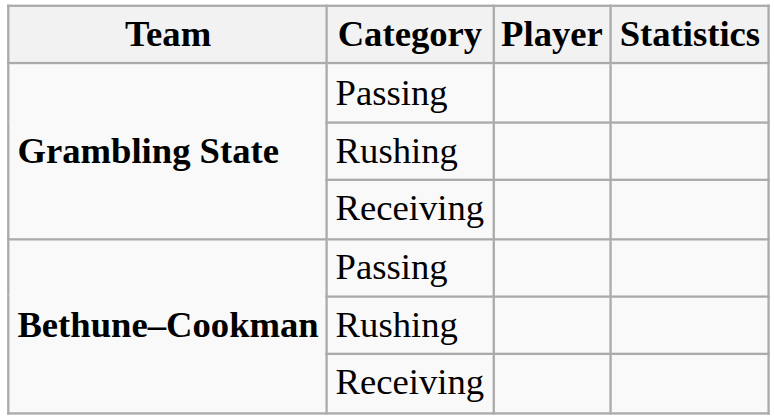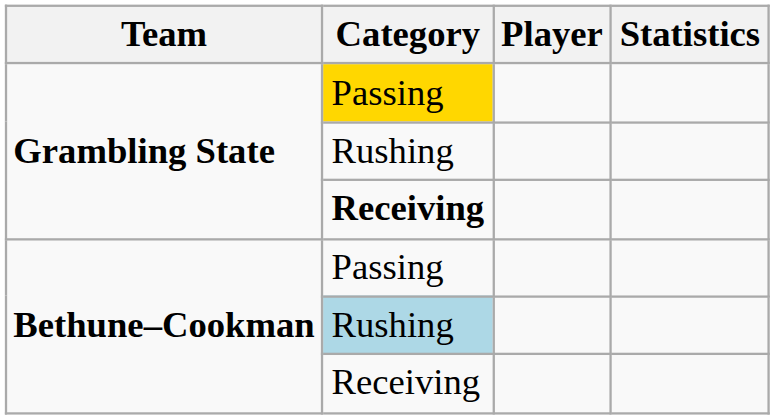(392, 92) no background -> (388, 92) gold background
(410, 208) normal -> (408, 208) bold
(397, 324) no background -> (393, 324) lightblue background
